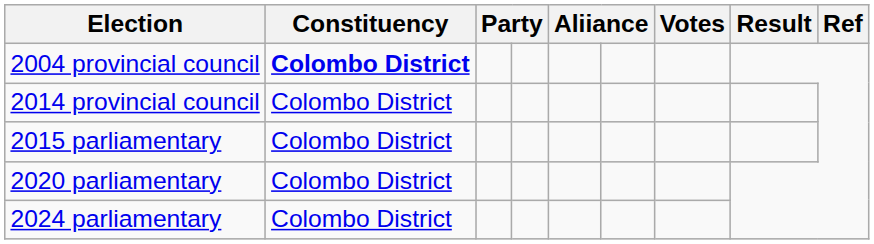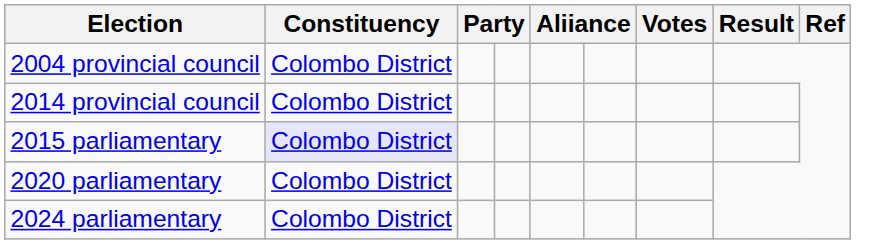(370, 63) bold -> (361, 63) normal
(361, 141) no background -> (361, 141) lavender background
